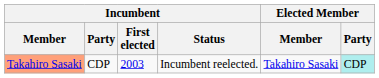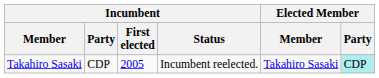(44, 63) lightsalmon background -> (44, 63) no background
(132, 63) 2003 -> (132, 63) 2005
